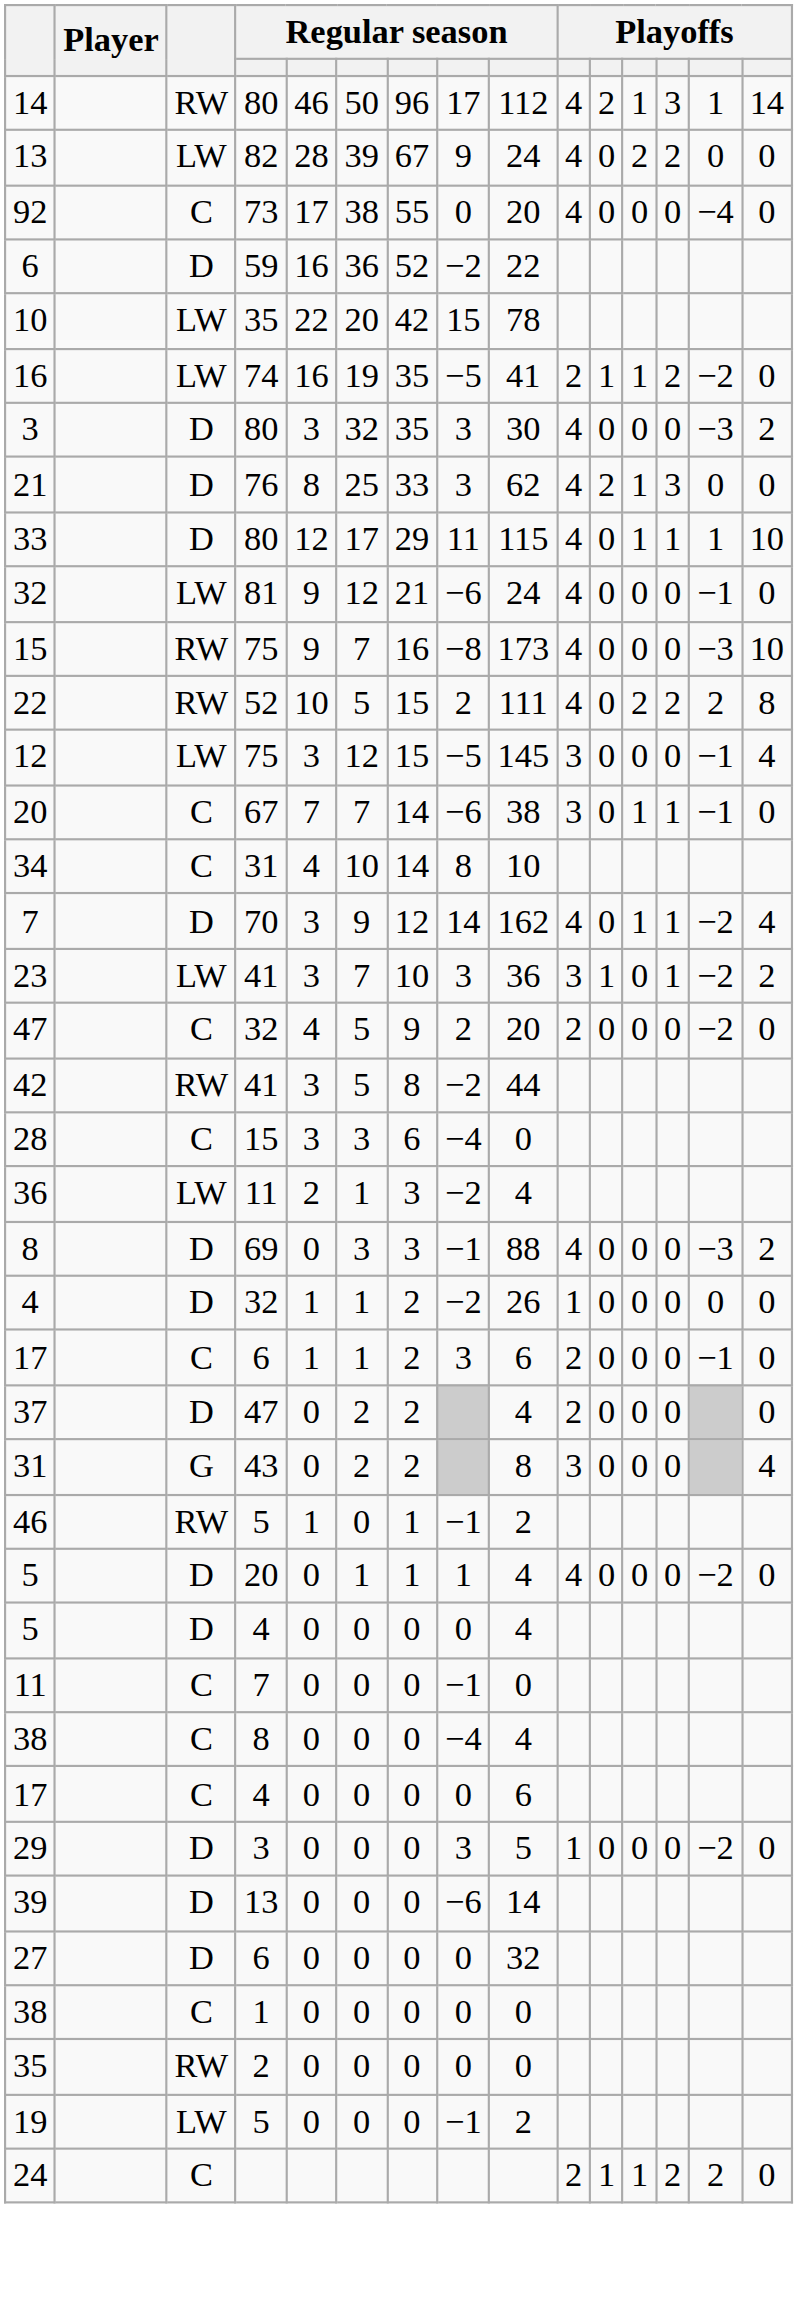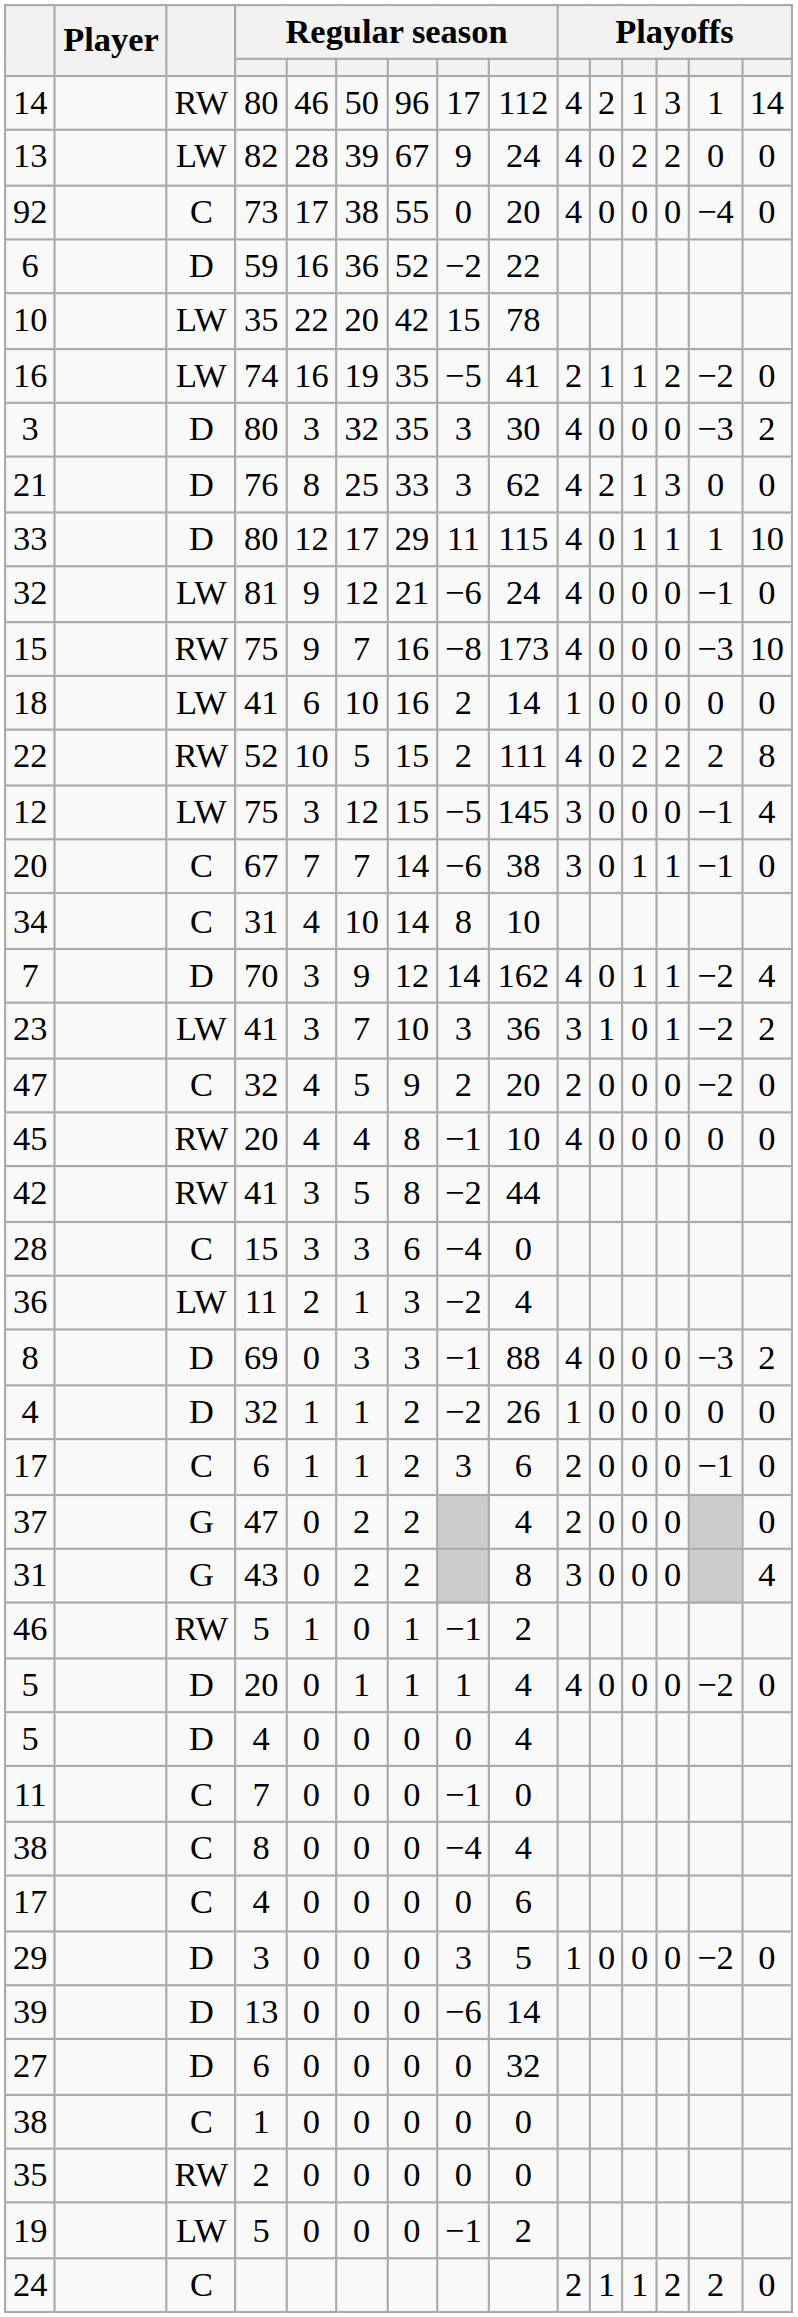+ row: (30, 702)
+ row: (30, 1138)
(201, 1411) D -> (201, 1520) G
